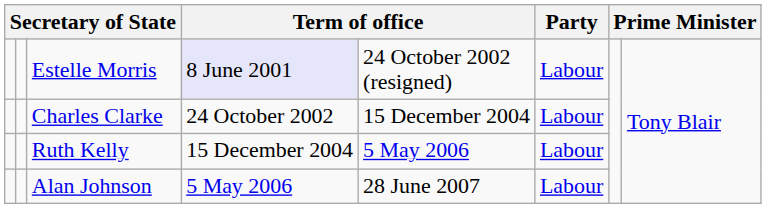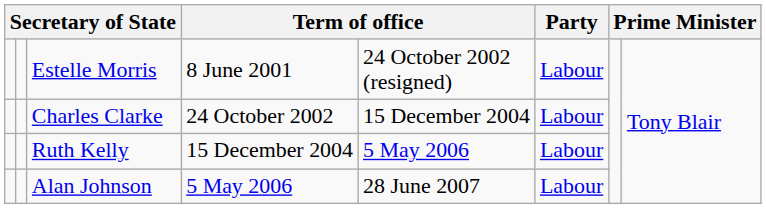(239, 68) lavender background -> (239, 68) no background
